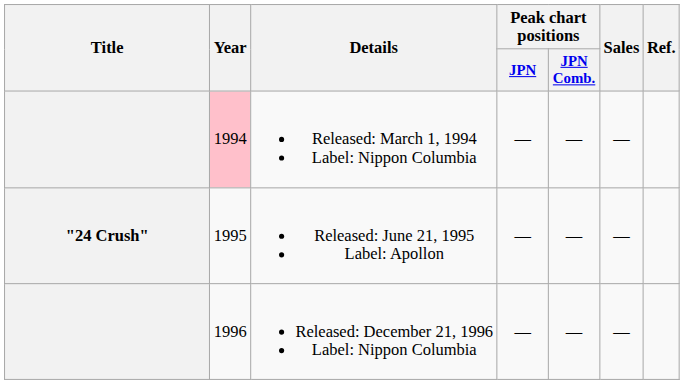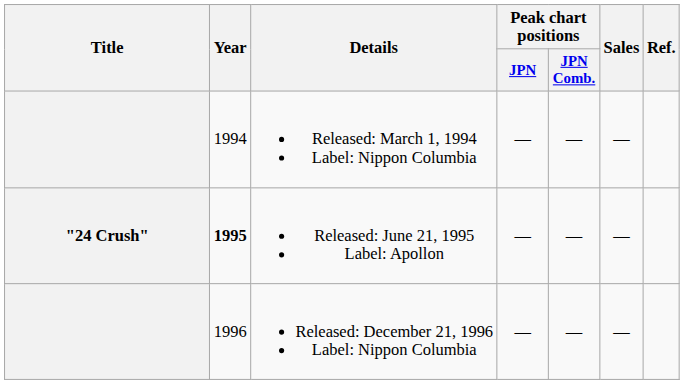(230, 139) pink background -> (230, 139) no background
(230, 235) normal -> (230, 235) bold
